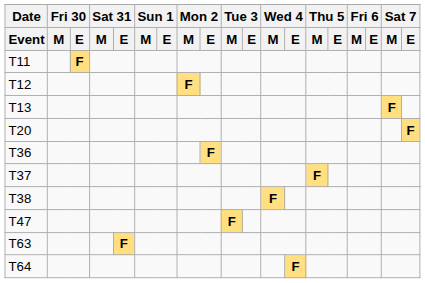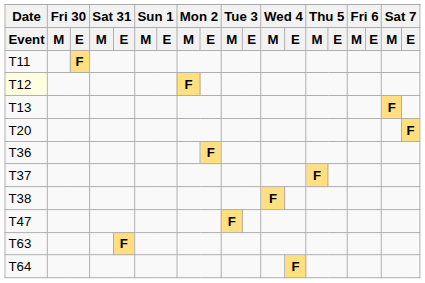(20, 84) no background -> (20, 84) lightyellow background
